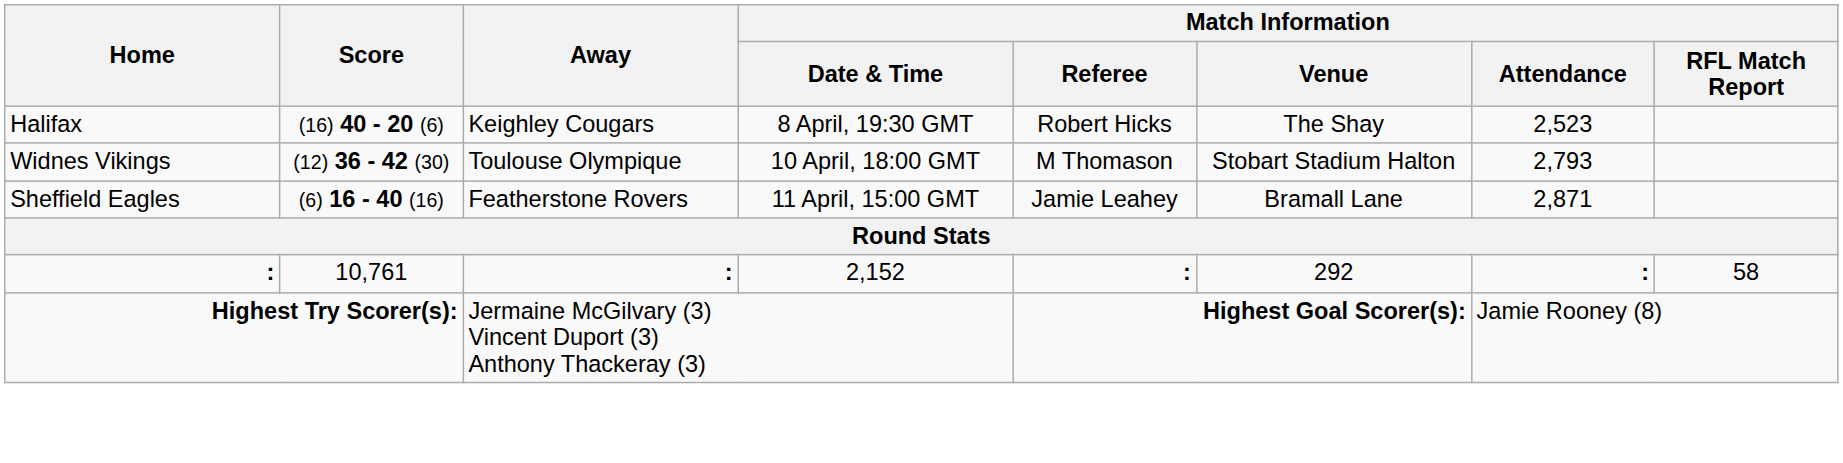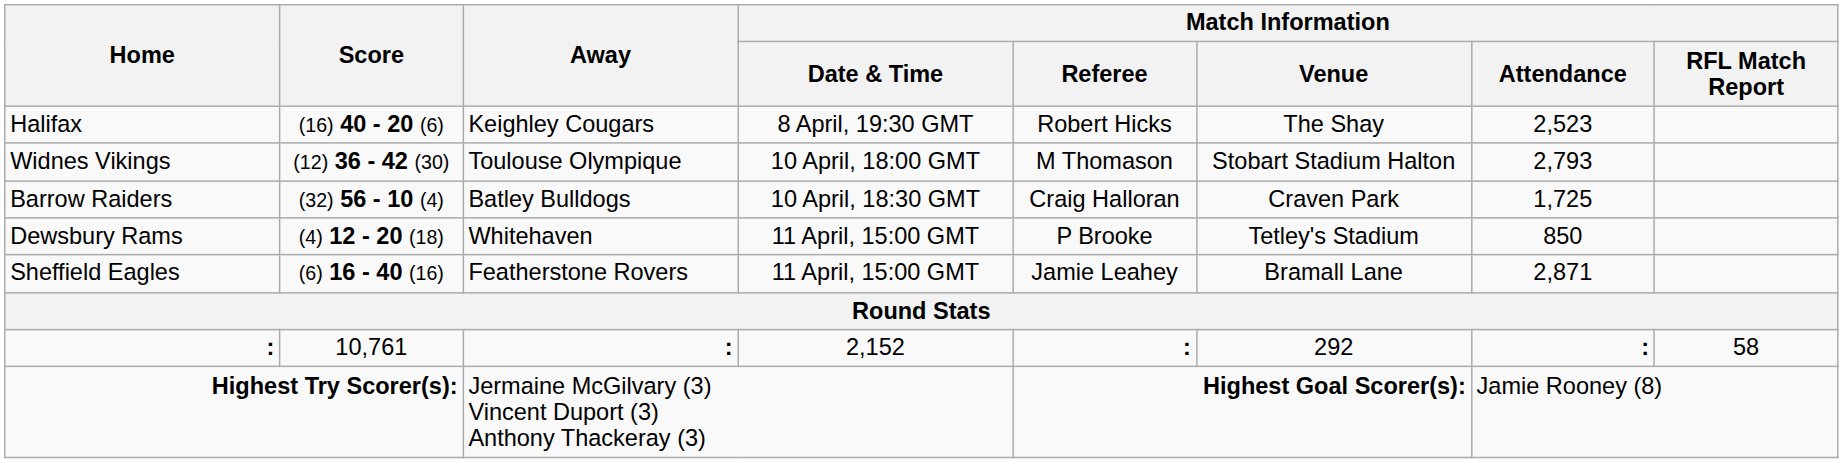+ row: (91, 198)
+ row: (96, 236)
